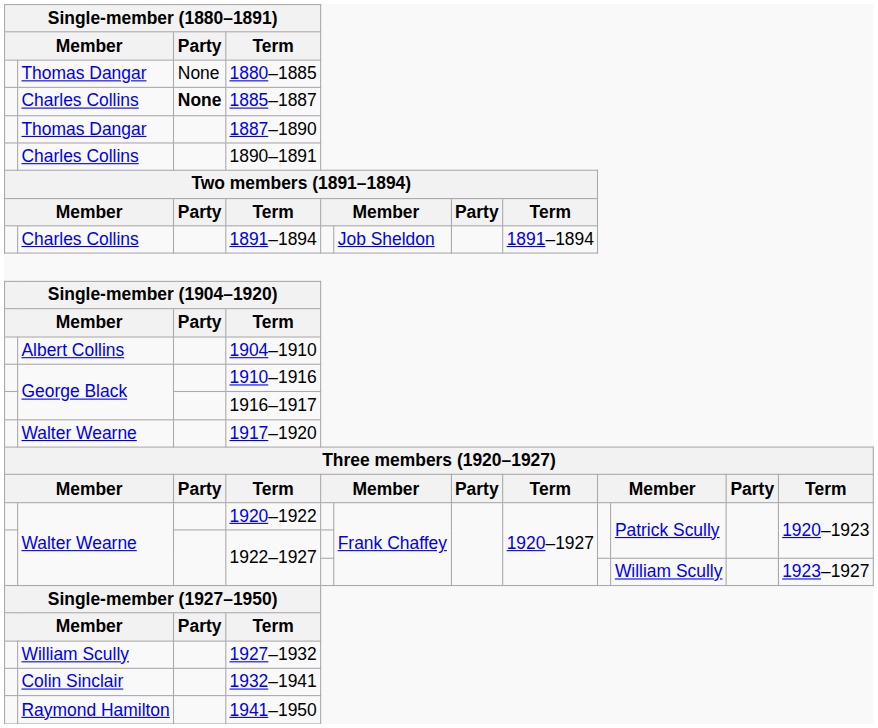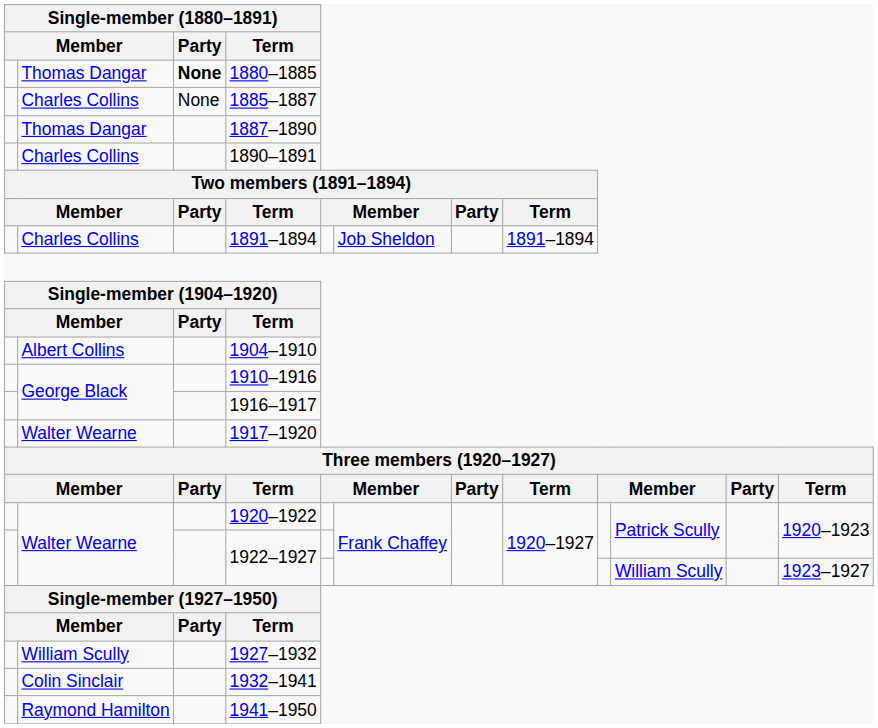(199, 73) normal -> (200, 73) bold
(200, 101) bold -> (199, 101) normal
